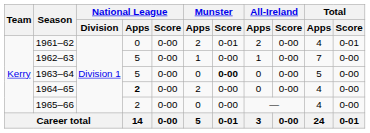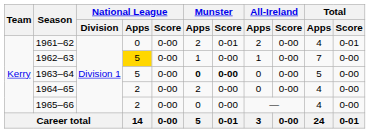(137, 58) no background -> (137, 58) gold background
(198, 74) normal -> (198, 74) bold
(137, 89) bold -> (137, 89) normal
